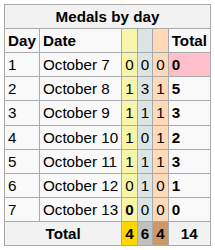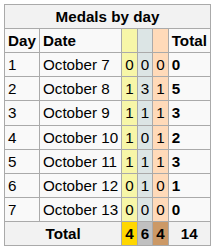(176, 65) pink background -> (176, 65) no background
(129, 209) bold -> (129, 209) normal
